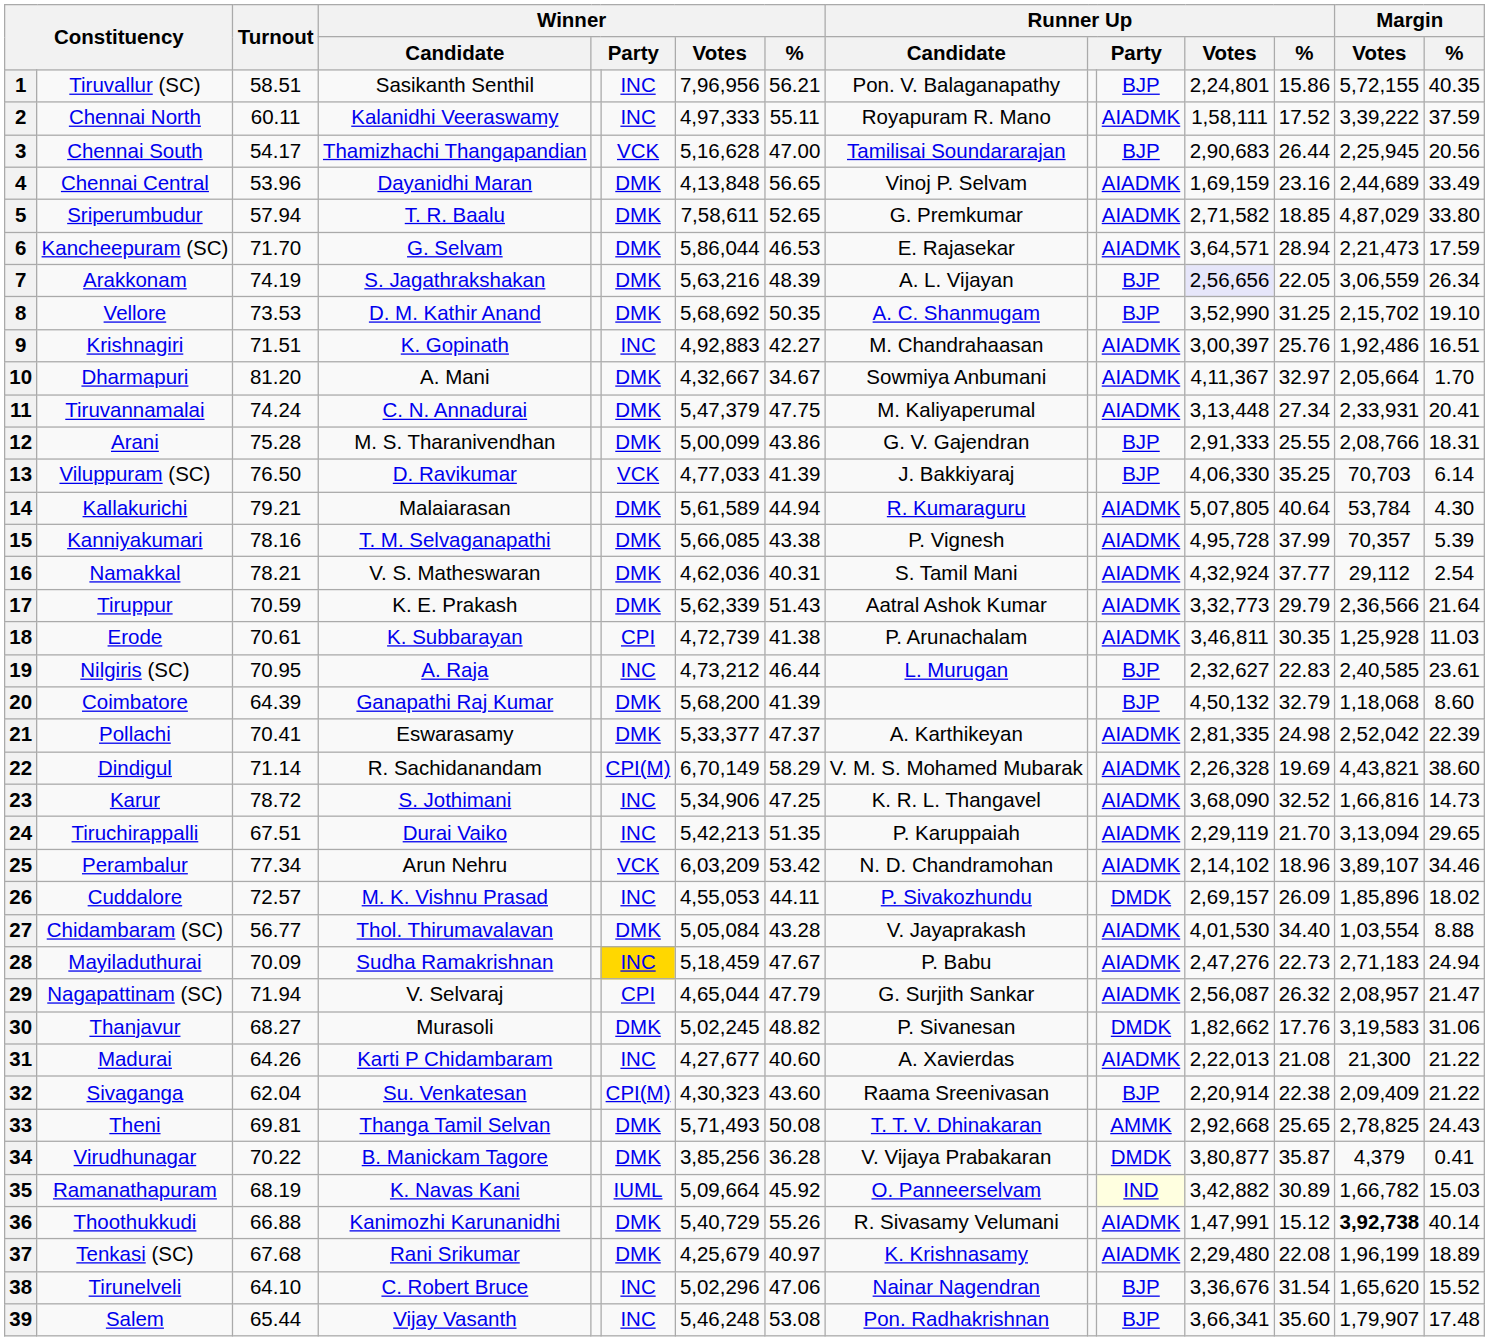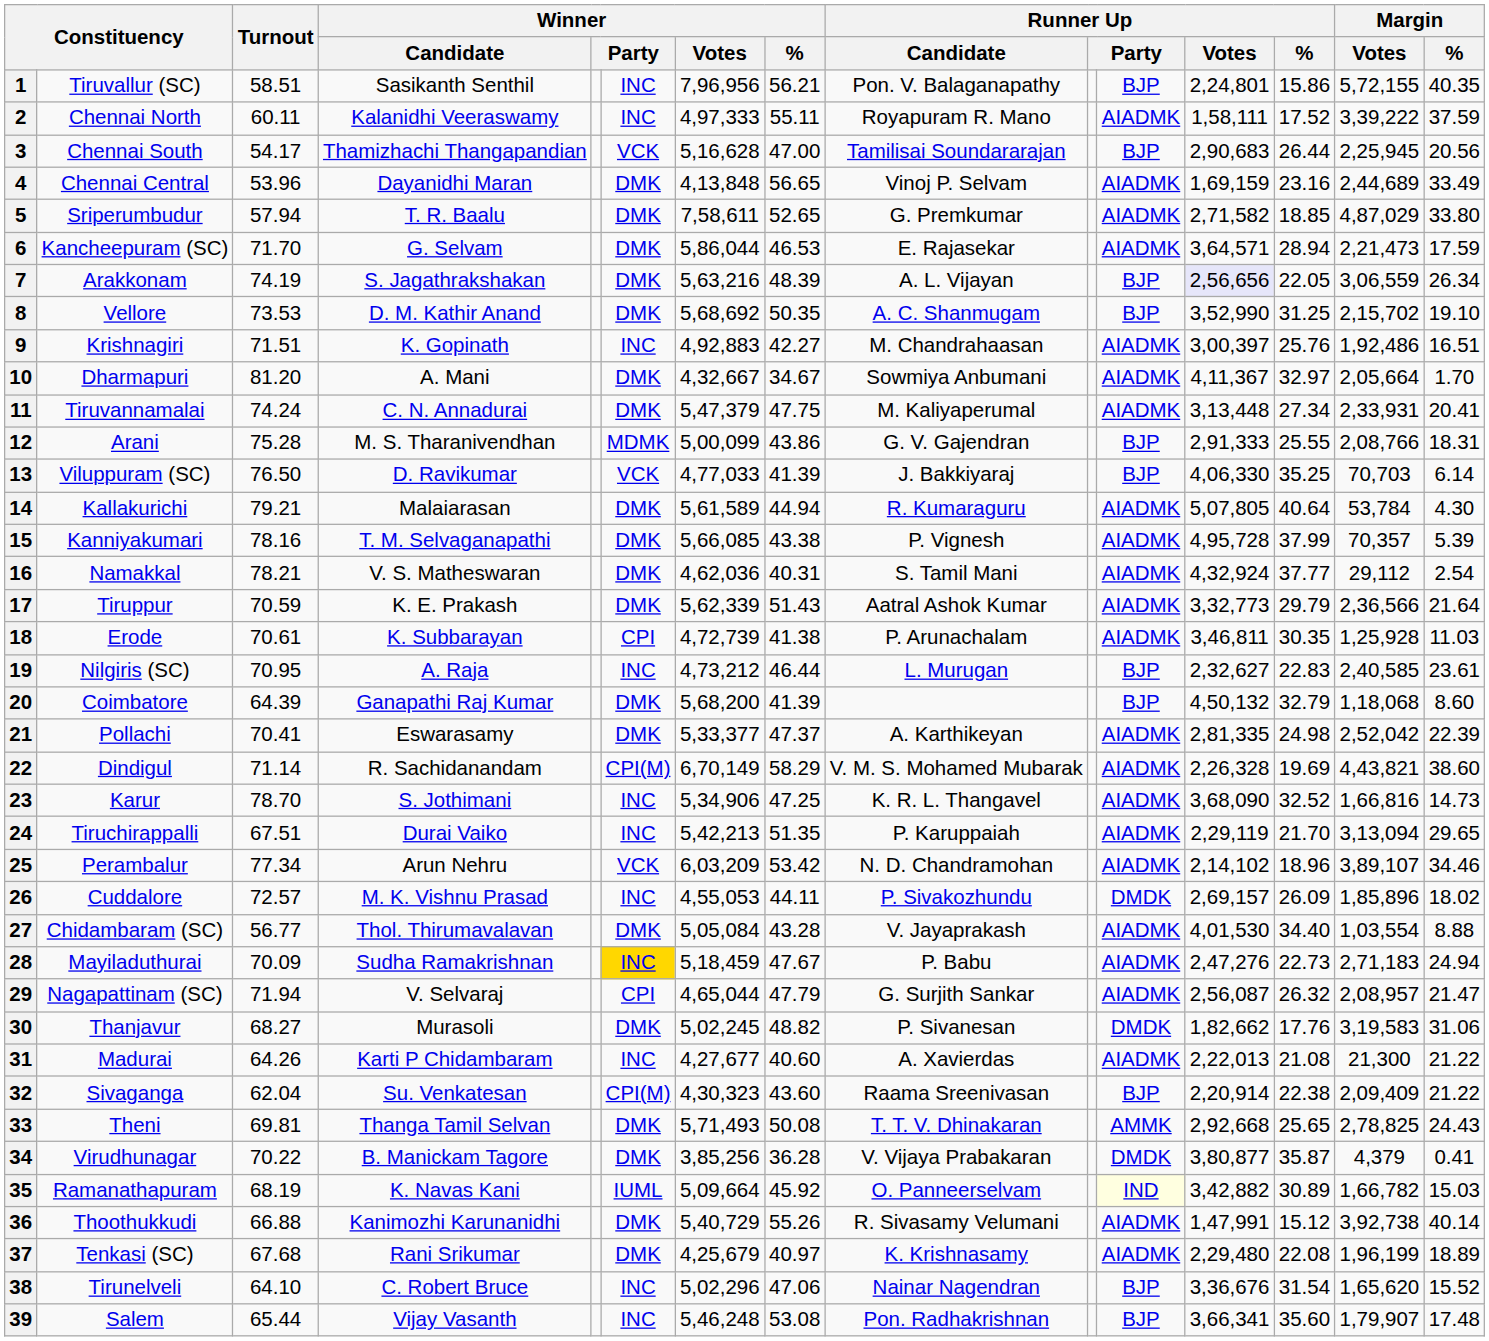(638, 442) DMK -> (638, 442) MDMK
(276, 800) 78.72 -> (276, 800) 78.70
(1379, 1222) bold -> (1379, 1222) normal
